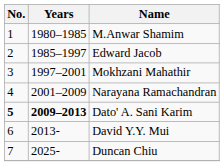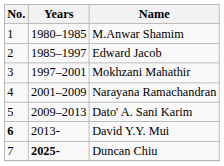(10, 111) bold -> (10, 111) normal
(59, 111) bold -> (59, 111) normal
(10, 131) normal -> (10, 131) bold
(45, 151) normal -> (45, 151) bold
